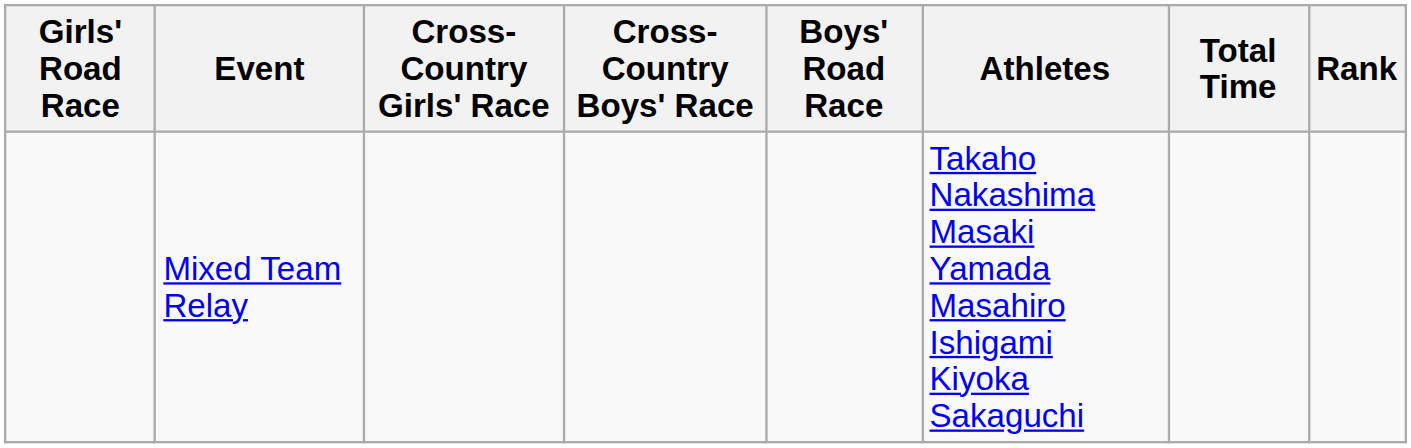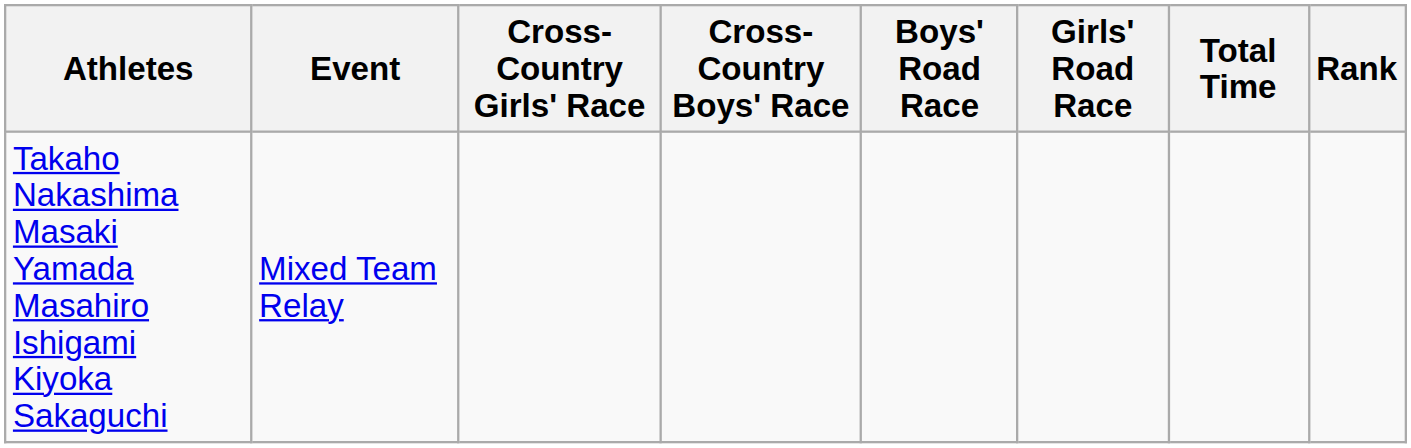columns swapped: (1045, 69) <-> (80, 69)
